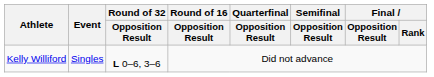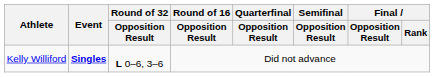(87, 59) normal -> (89, 59) bold
